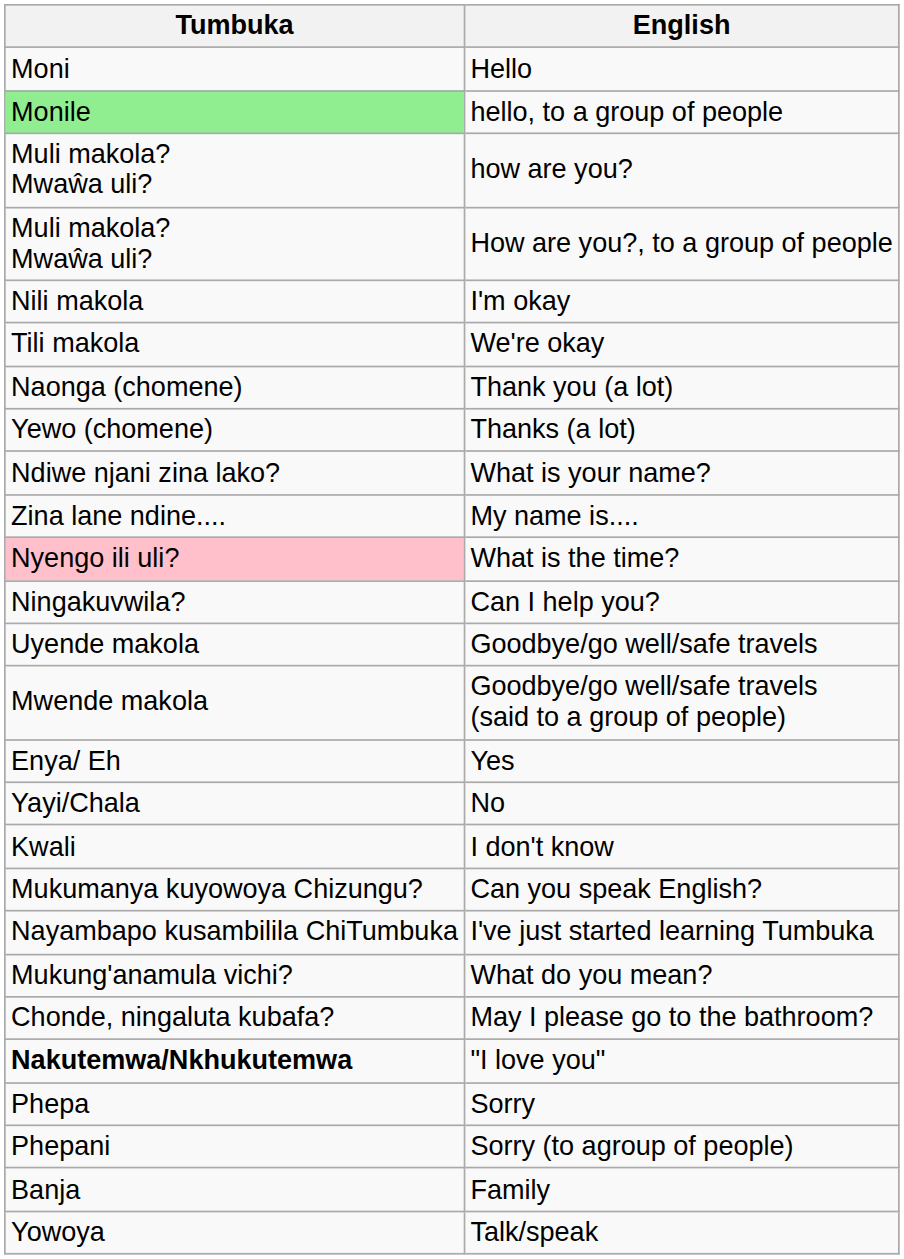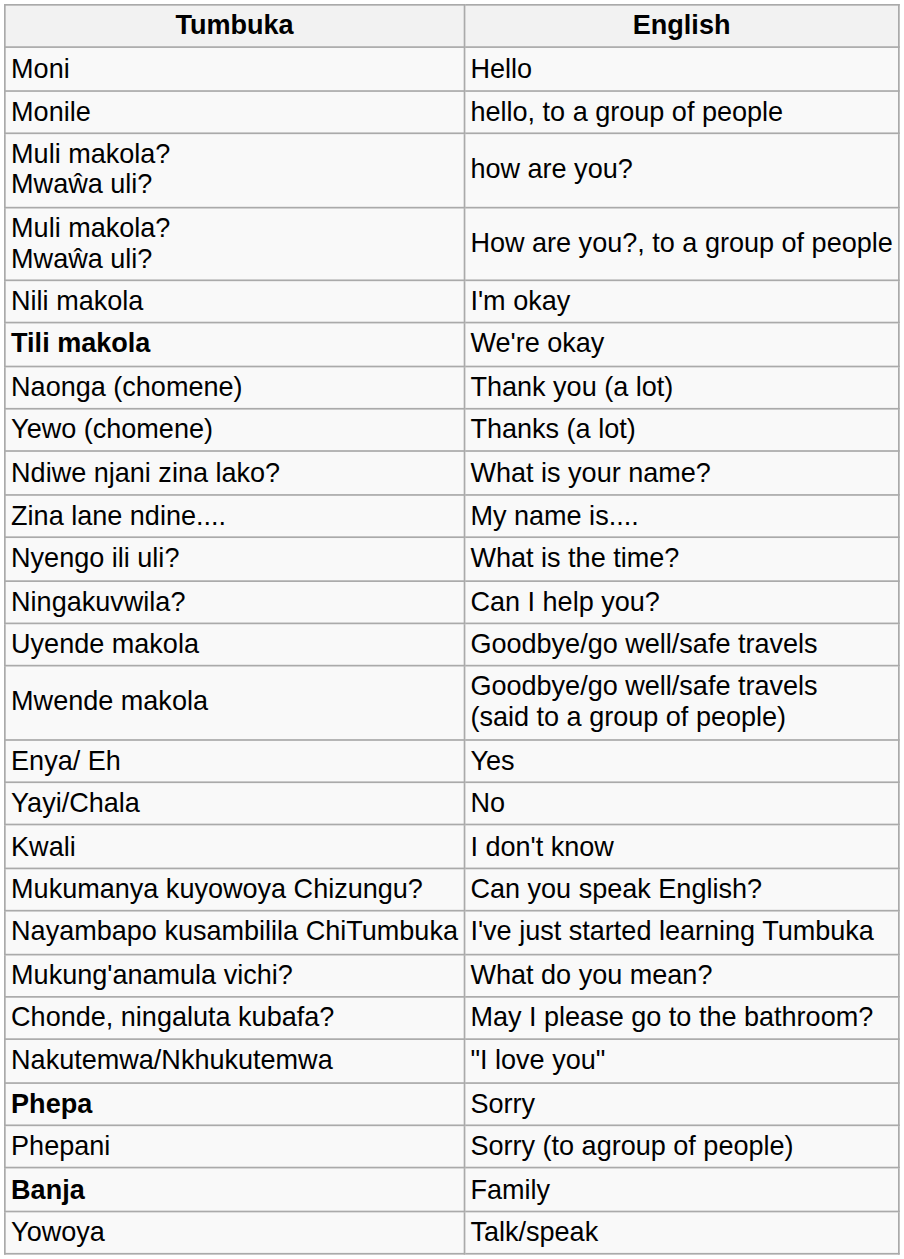(51, 111) lightgreen background -> (51, 111) no background
(75, 344) normal -> (81, 344) bold
(95, 558) pink background -> (95, 558) no background
(182, 1060) bold -> (172, 1060) normal
(50, 1103) normal -> (52, 1103) bold
(46, 1189) normal -> (48, 1189) bold
